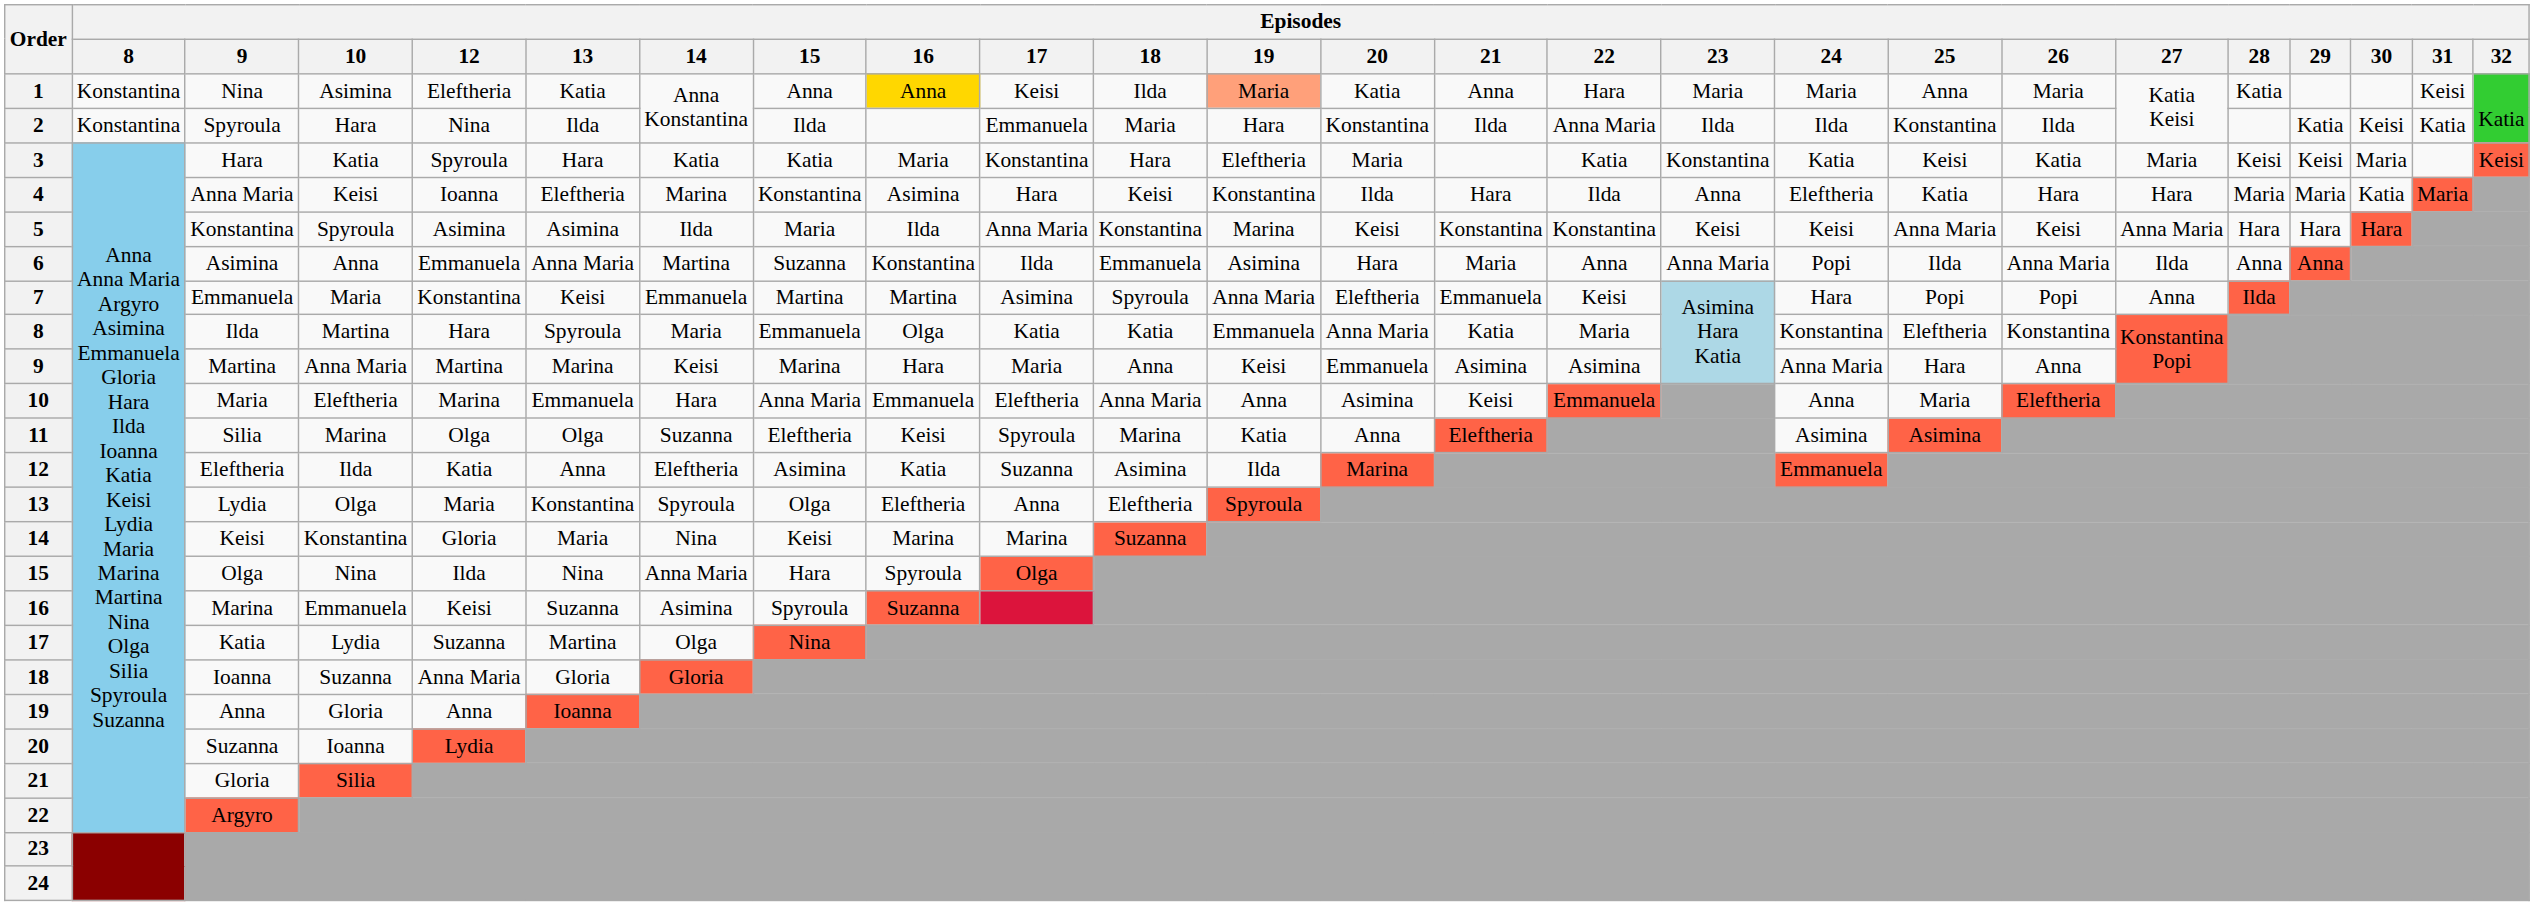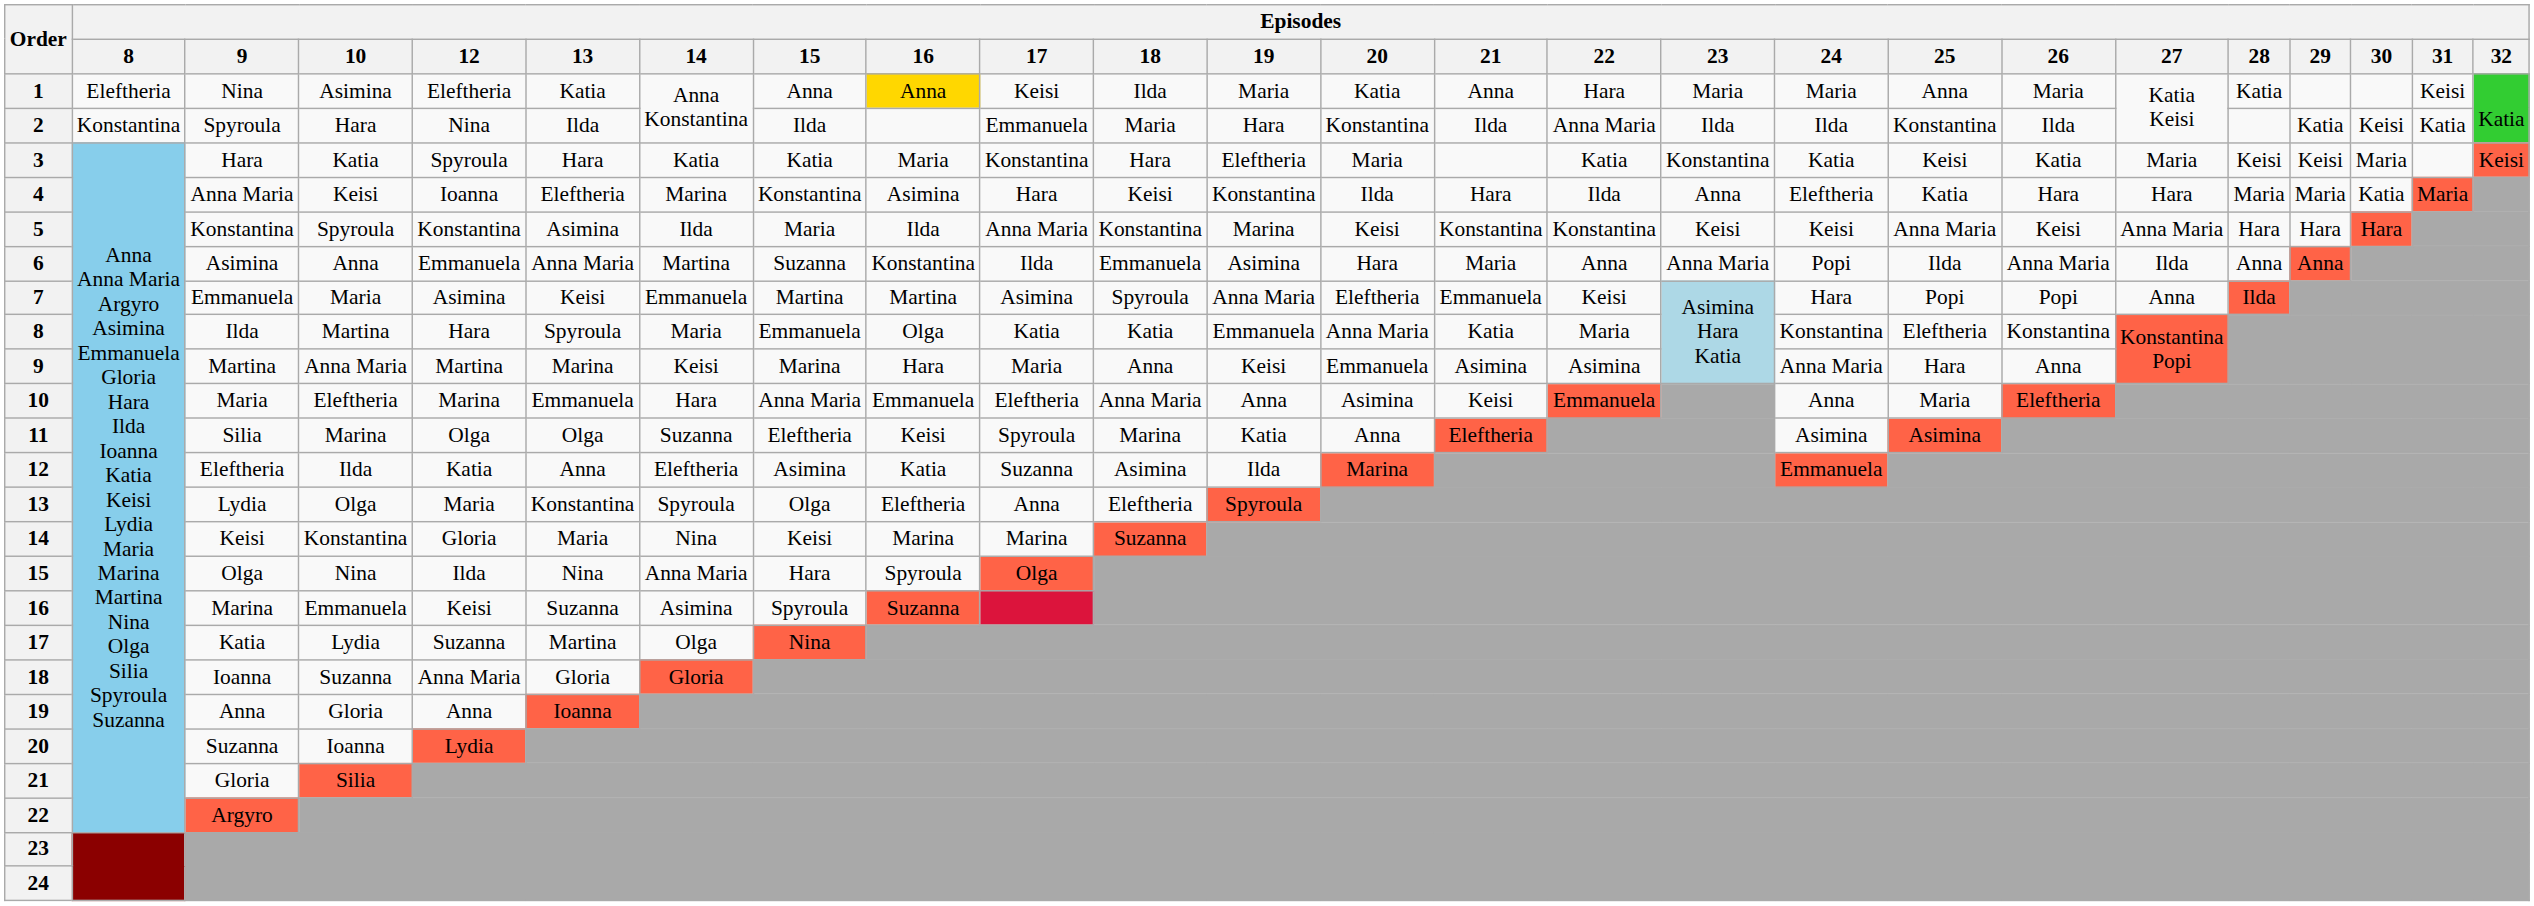(129, 90) Konstantina -> (129, 90) Eleftheria
(1264, 90) lightsalmon background -> (1264, 90) no background
(469, 228) Asimina -> (469, 228) Konstantina
(469, 297) Konstantina -> (469, 297) Asimina
